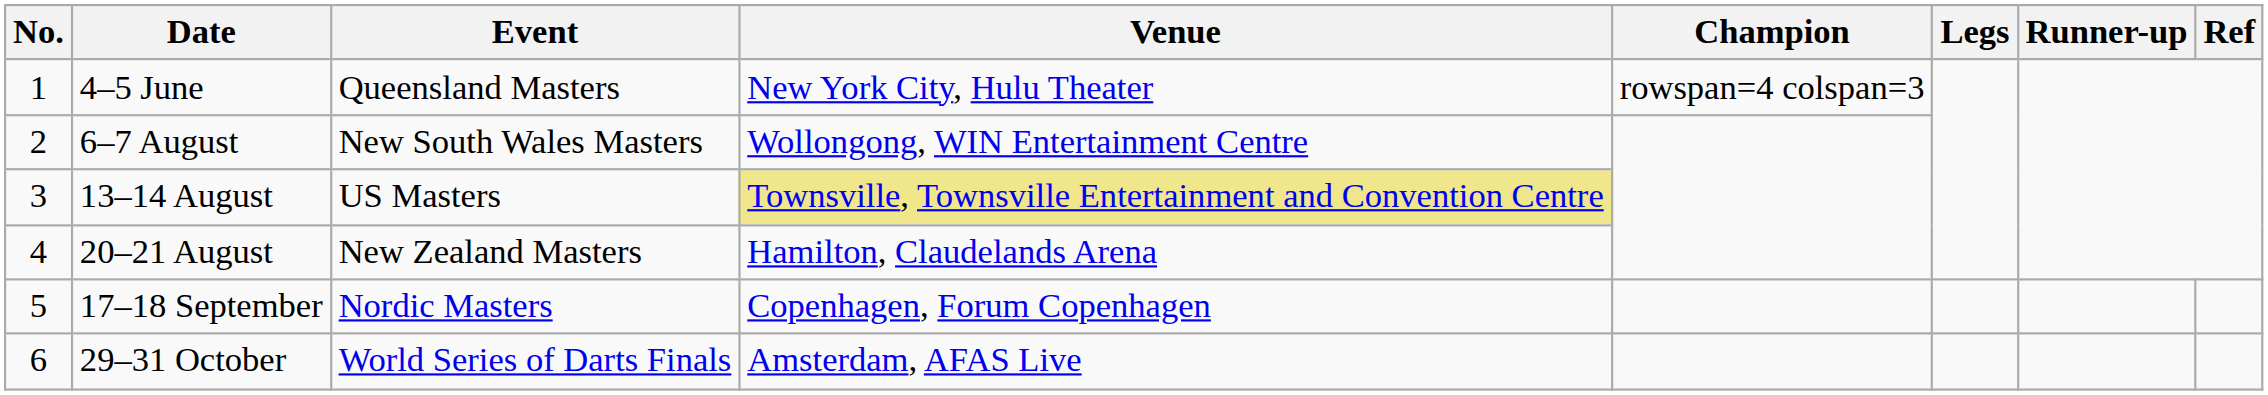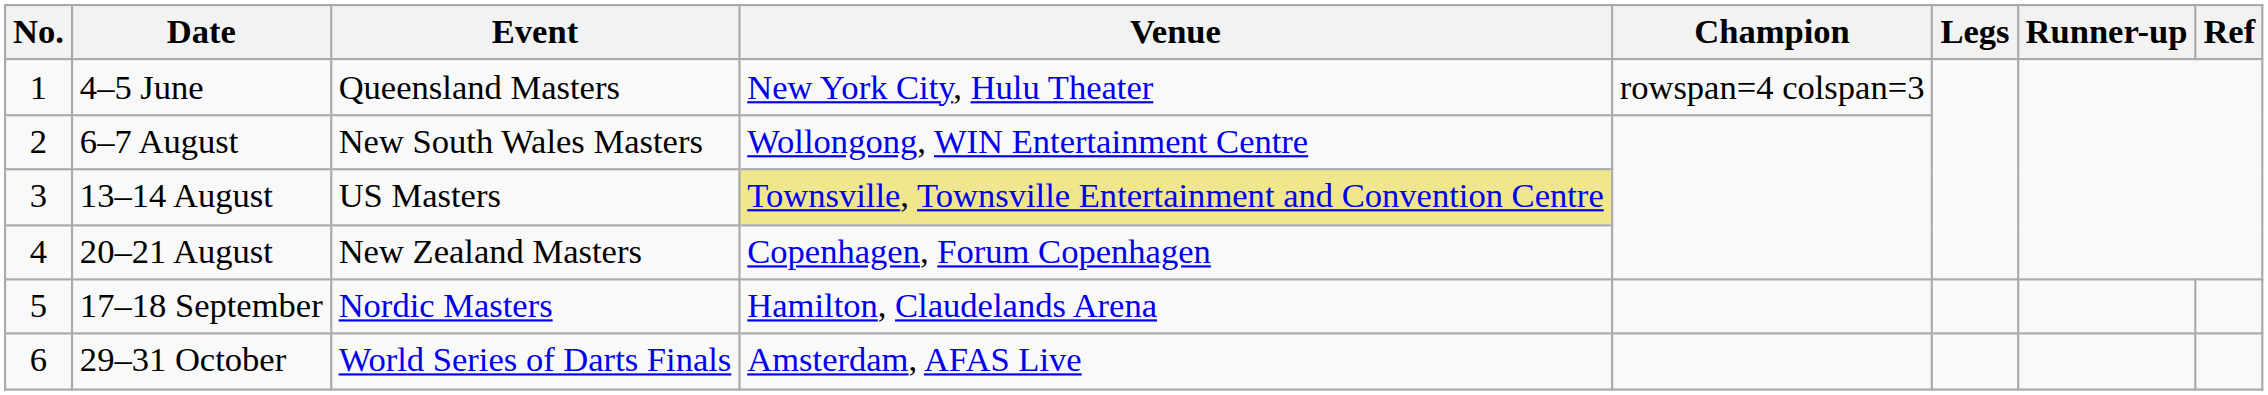(952, 251) Hamilton, Claudelands Arena -> (979, 251) Copenhagen, Forum Copenhagen
(979, 305) Copenhagen, Forum Copenhagen -> (952, 305) Hamilton, Claudelands Arena
